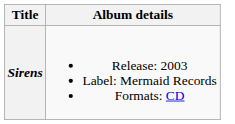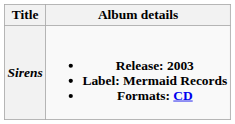(133, 80) normal -> (138, 80) bold
